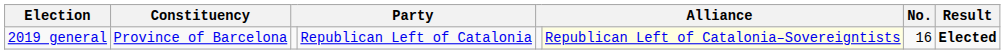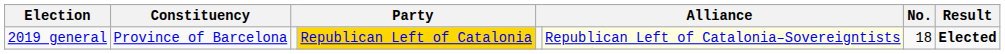(416, 38) no background -> (416, 38) gold background
(924, 38) 16 -> (924, 38) 18
